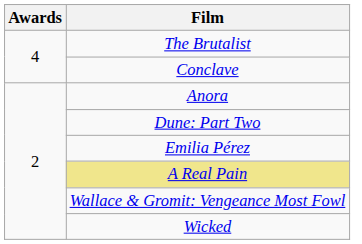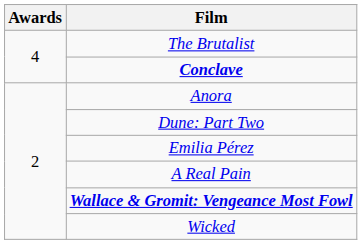(207, 69) normal -> (211, 69) bold
(207, 174) khaki background -> (211, 174) no background
(207, 200) normal -> (211, 200) bold
